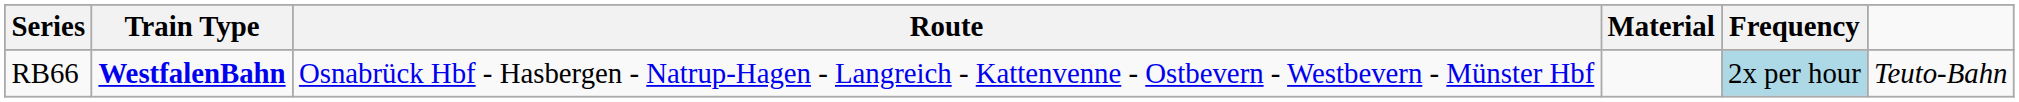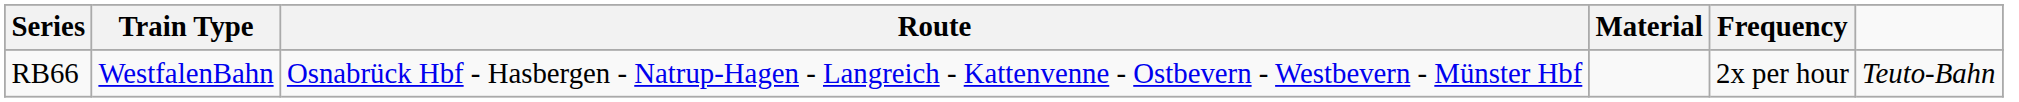(192, 73) bold -> (186, 73) normal
(1794, 73) lightblue background -> (1782, 73) no background
